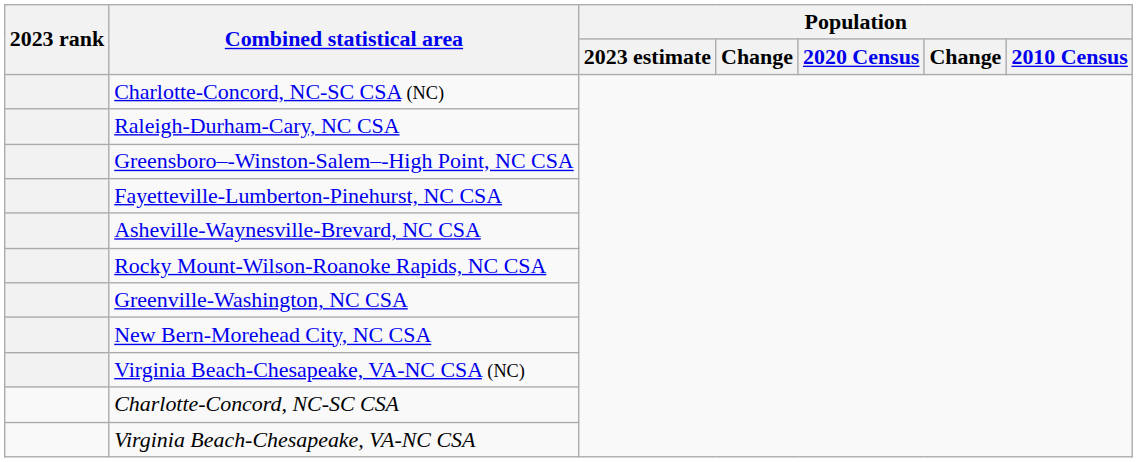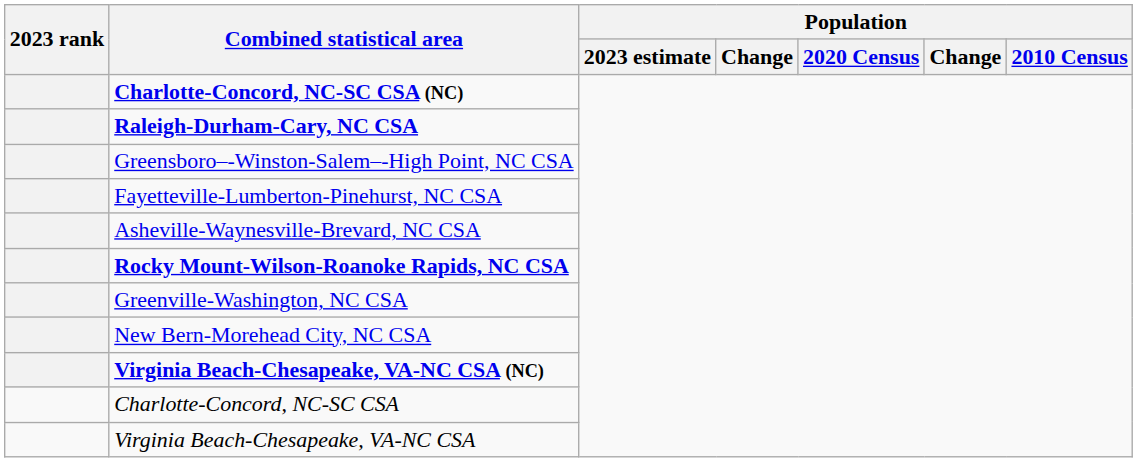(279, 91) normal -> (289, 91) bold
(257, 126) normal -> (266, 126) bold
(330, 265) normal -> (342, 265) bold
(320, 369) normal -> (329, 369) bold
